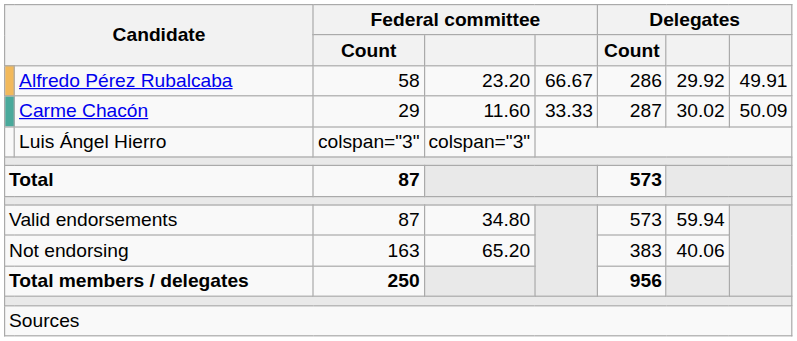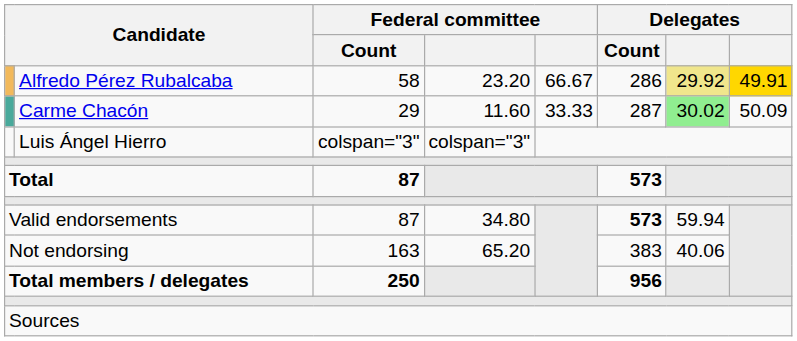(701, 80) no background -> (701, 80) khaki background
(763, 80) no background -> (763, 80) gold background
(701, 111) no background -> (701, 111) lightgreen background
(646, 220) normal -> (646, 220) bold
